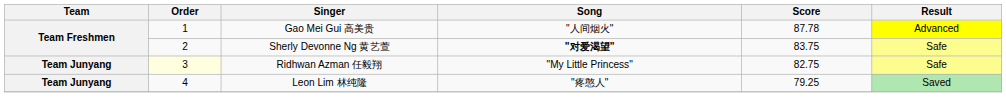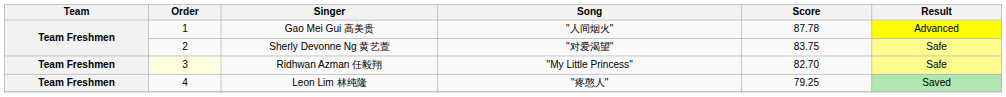(590, 46) bold -> (590, 46) normal
(77, 65) Team Junyang -> (77, 65) Team Freshmen
(806, 65) 82.75 -> (806, 65) 82.70
(77, 83) Team Junyang -> (77, 83) Team Freshmen
